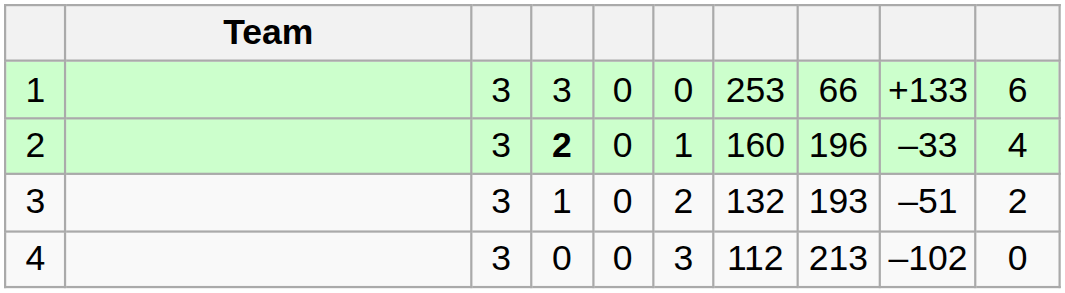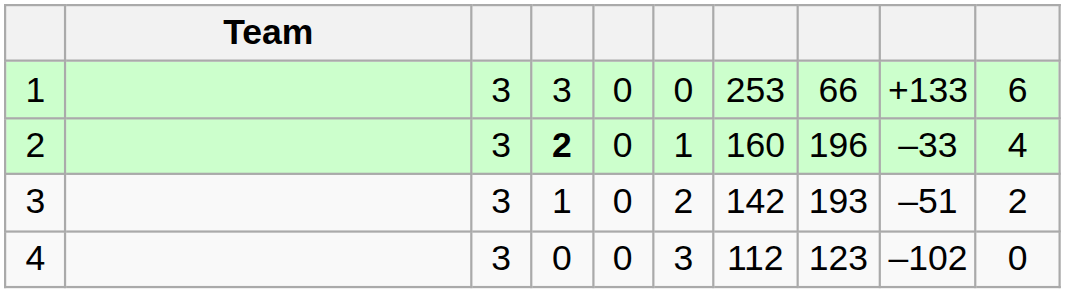(755, 201) 132 -> (755, 201) 142
(838, 257) 213 -> (838, 257) 123
